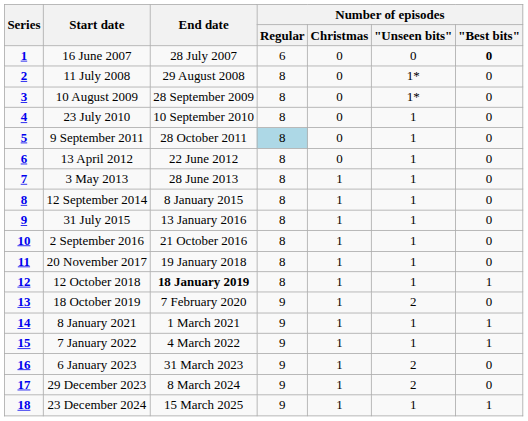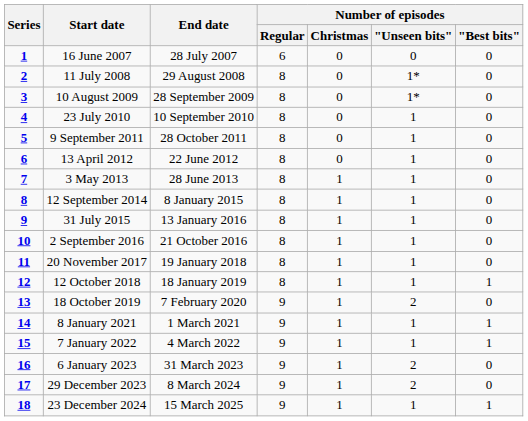(489, 55) bold -> (489, 55) normal
(282, 138) lightblue background -> (282, 138) no background
(204, 281) bold -> (204, 281) normal
